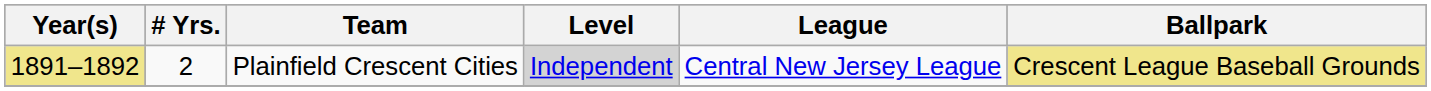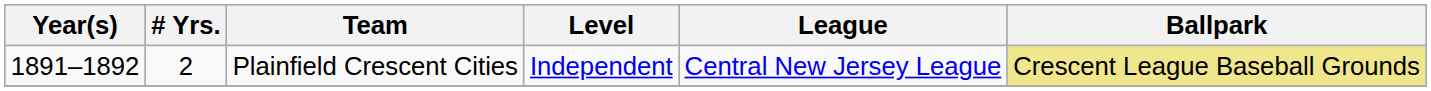(75, 66) khaki background -> (75, 66) no background
(601, 66) lightgrey background -> (601, 66) no background
